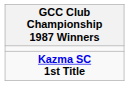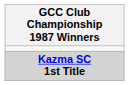(65, 65) no background -> (65, 65) lightgrey background
